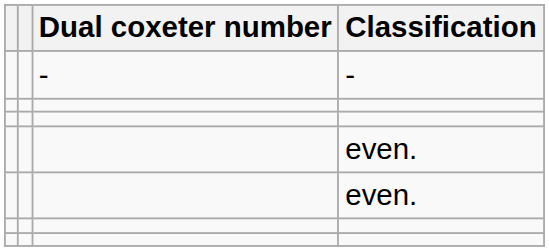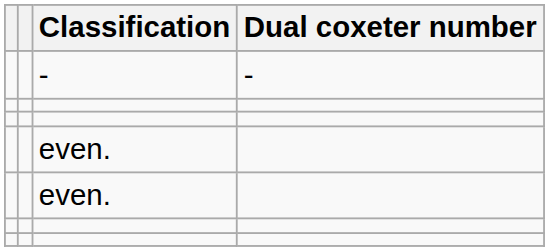columns swapped: (441, 27) <-> (185, 27)
